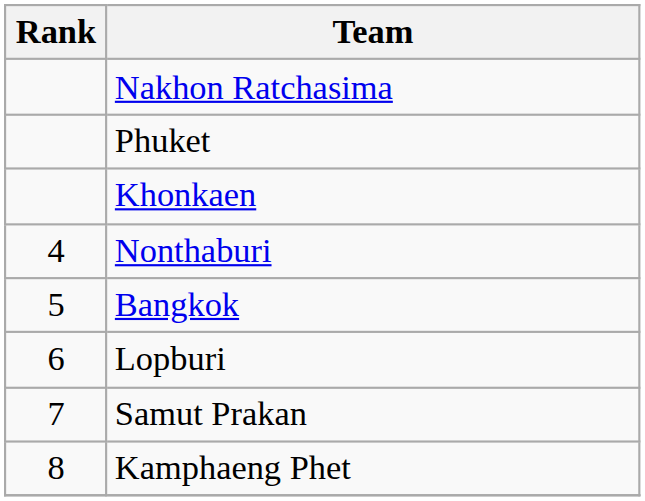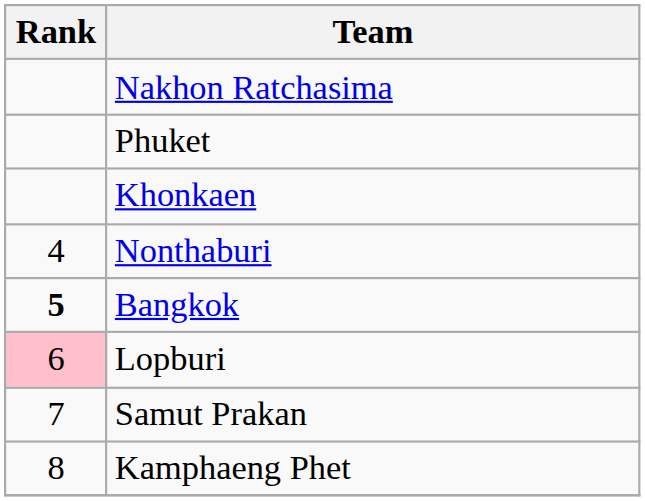(56, 304) normal -> (56, 304) bold
(56, 359) no background -> (56, 359) pink background
